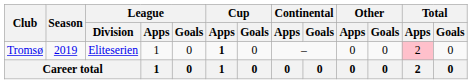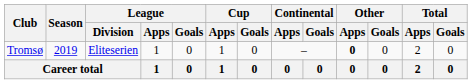(222, 50) bold -> (222, 50) normal
(352, 50) normal -> (352, 50) bold
(418, 50) pink background -> (418, 50) no background
